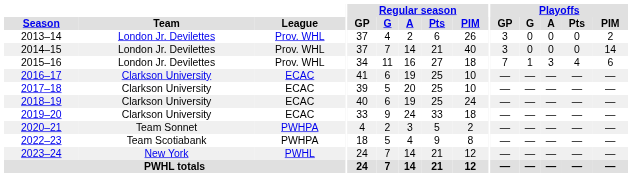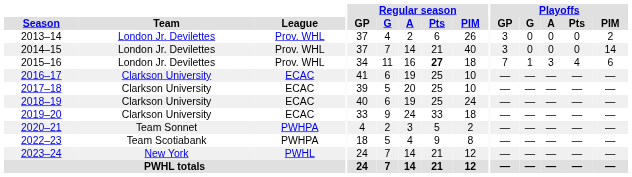(437, 62) normal -> (437, 62) bold
